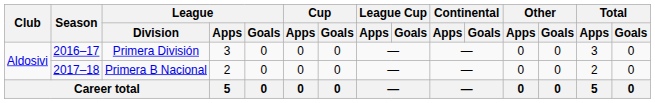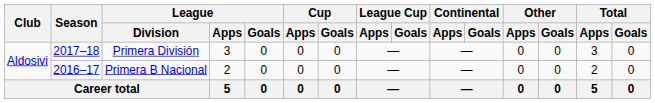(76, 51) 2016–17 -> (76, 51) 2017–18
(76, 70) 2017–18 -> (76, 70) 2016–17
